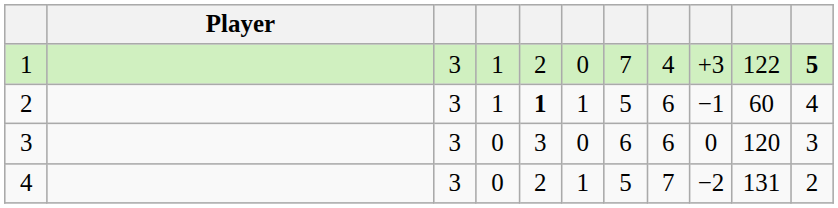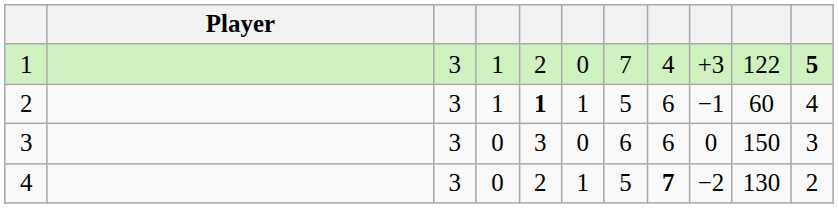(761, 143) 120 -> (761, 143) 150
(668, 182) normal -> (668, 182) bold
(761, 182) 131 -> (761, 182) 130
